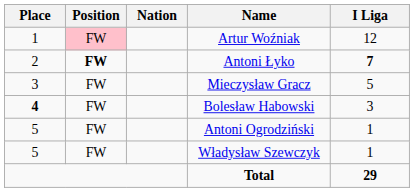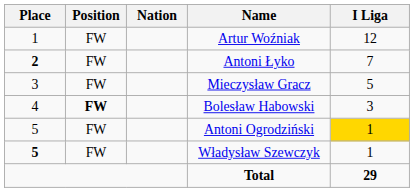(96, 38) pink background -> (96, 38) no background
(35, 61) normal -> (35, 61) bold
(96, 61) bold -> (96, 61) normal
(370, 61) bold -> (370, 61) normal
(35, 107) bold -> (35, 107) normal
(96, 107) normal -> (96, 107) bold
(370, 130) no background -> (370, 130) gold background
(35, 152) normal -> (35, 152) bold
